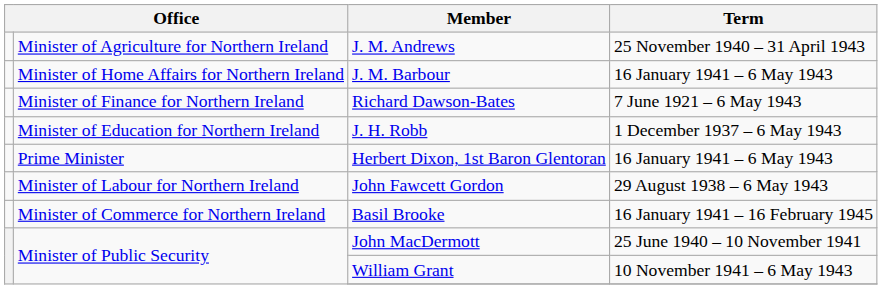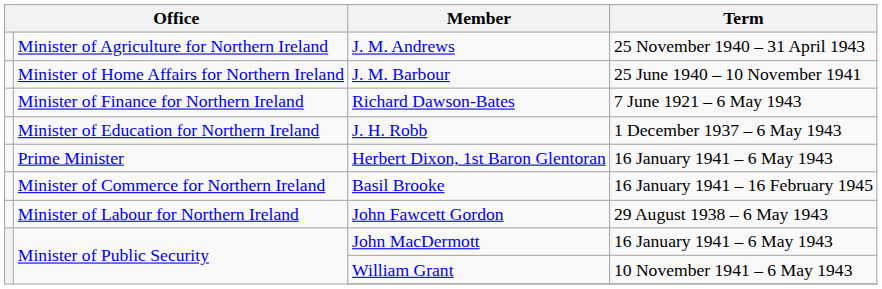(723, 74) 16 January 1941 – 6 May 1943 -> (738, 74) 25 June 1940 – 10 November 1941
rows swapped: (428, 185) <-> (398, 213)
(738, 241) 25 June 1940 – 10 November 1941 -> (723, 241) 16 January 1941 – 6 May 1943
